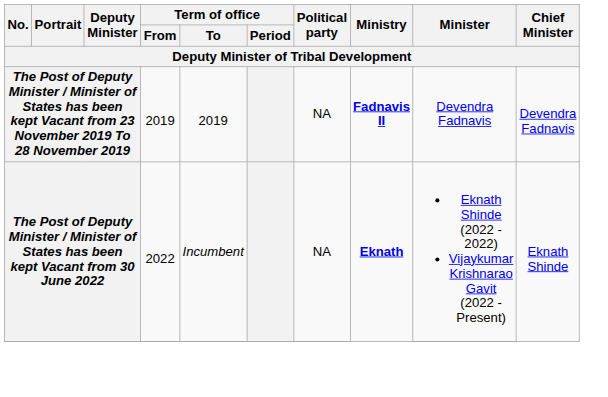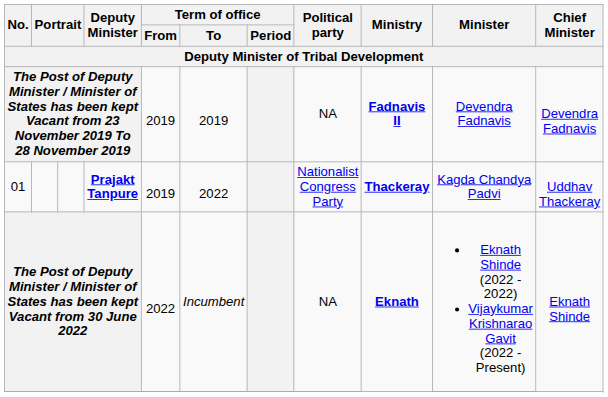+ row: (18, 186)
